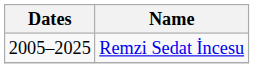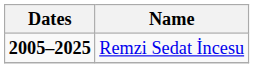(50, 47) normal -> (50, 47) bold
